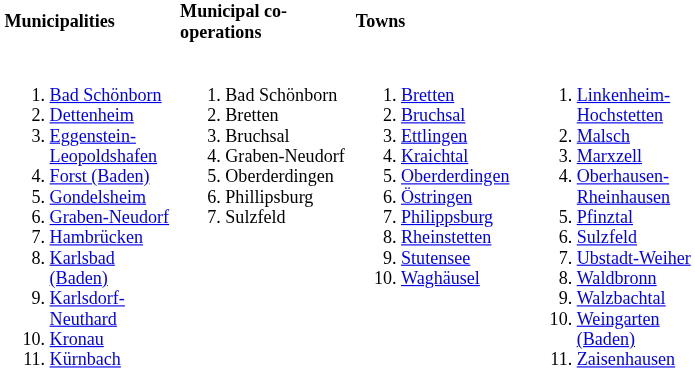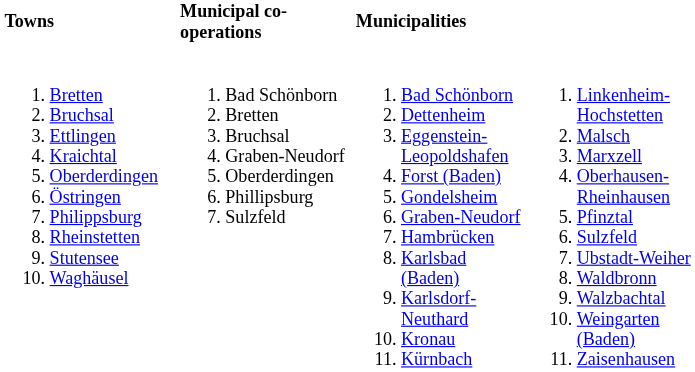columns swapped: (381, 21) <-> (60, 21)
